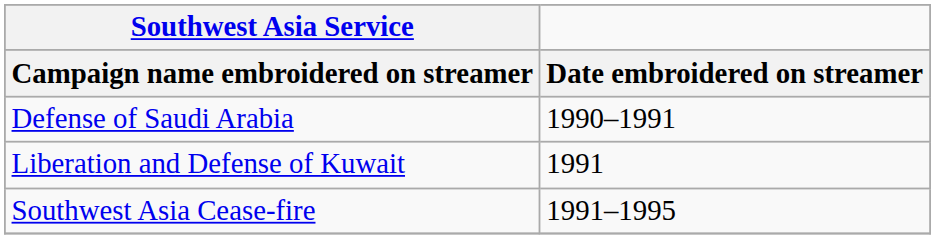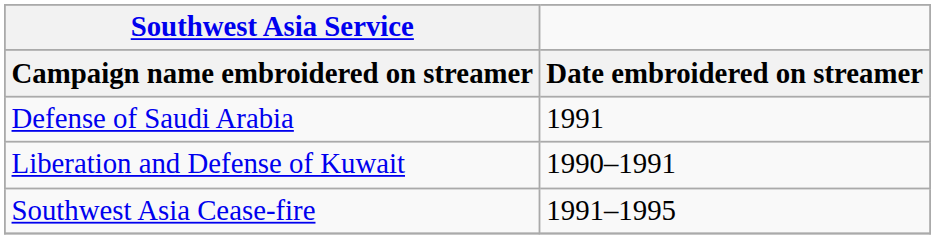(611, 118) 1990–1991 -> (575, 118) 1991
(575, 164) 1991 -> (611, 164) 1990–1991
